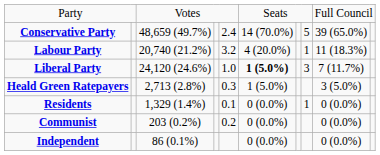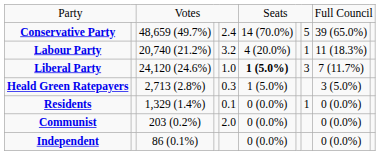(229, 123) 0.2 -> (229, 123) 2.0
